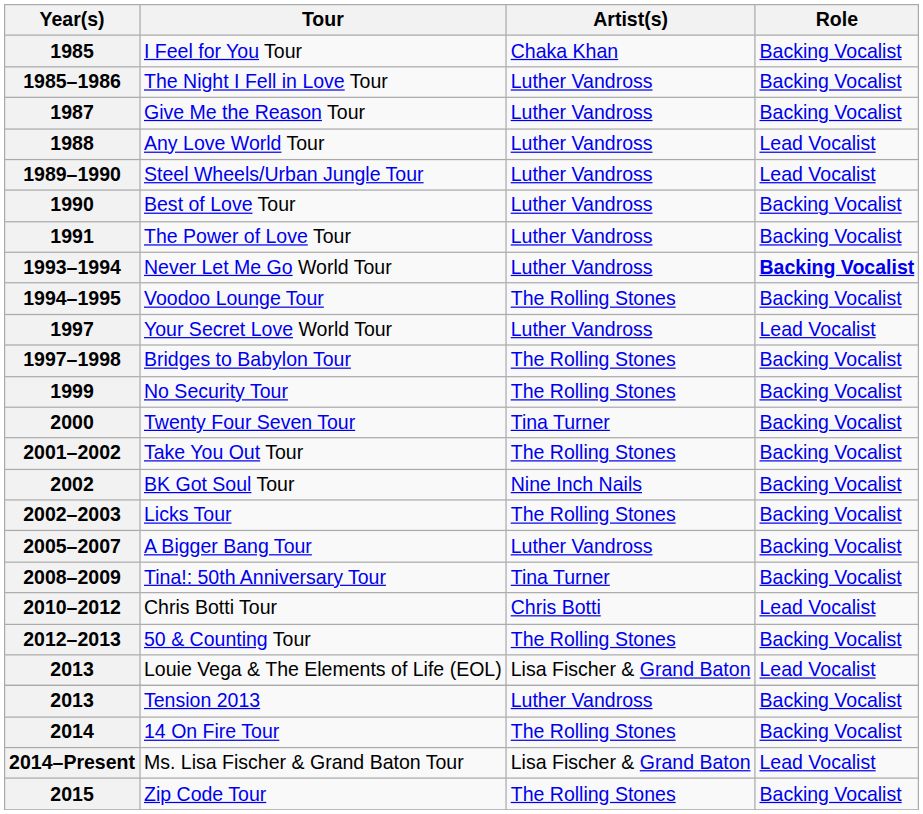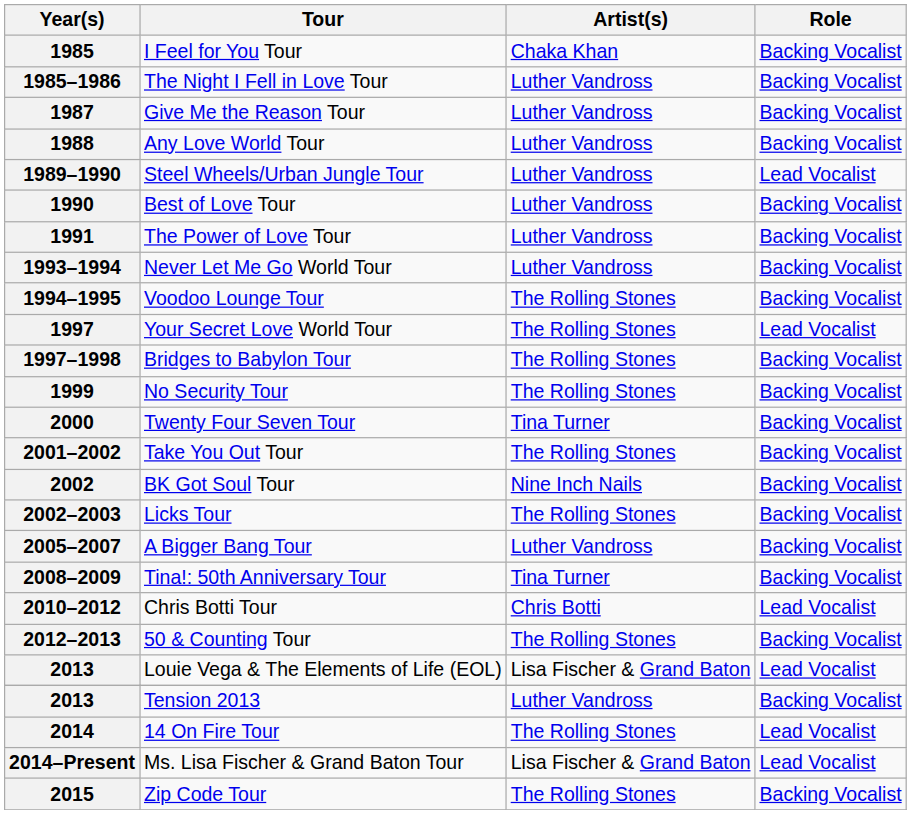(818, 143) Lead Vocalist -> (831, 143) Backing Vocalist
(837, 267) bold -> (831, 267) normal
(582, 329) Luther Vandross -> (593, 329) The Rolling Stones
(831, 732) Backing Vocalist -> (818, 732) Lead Vocalist
